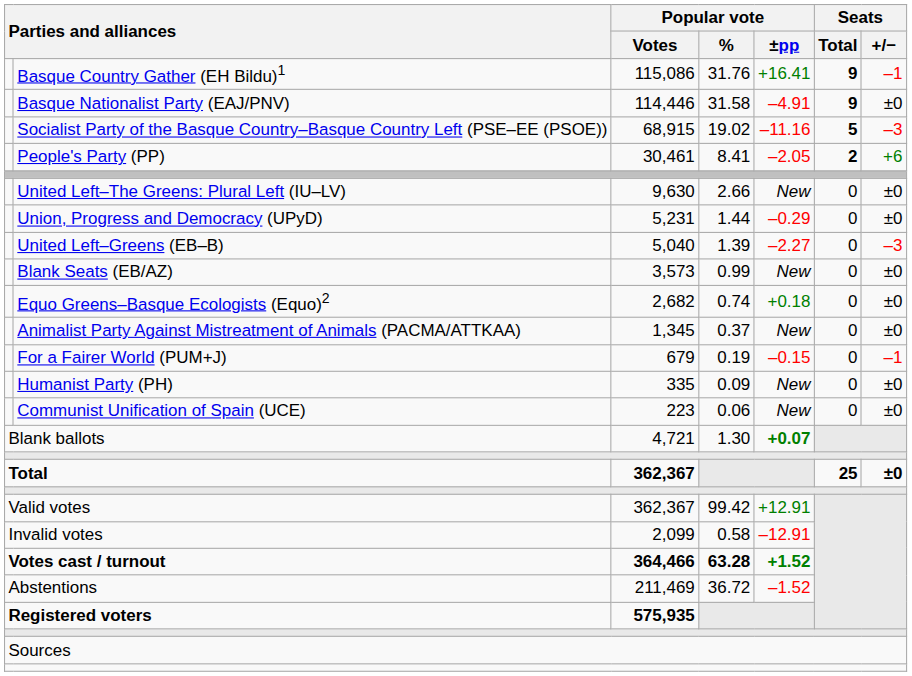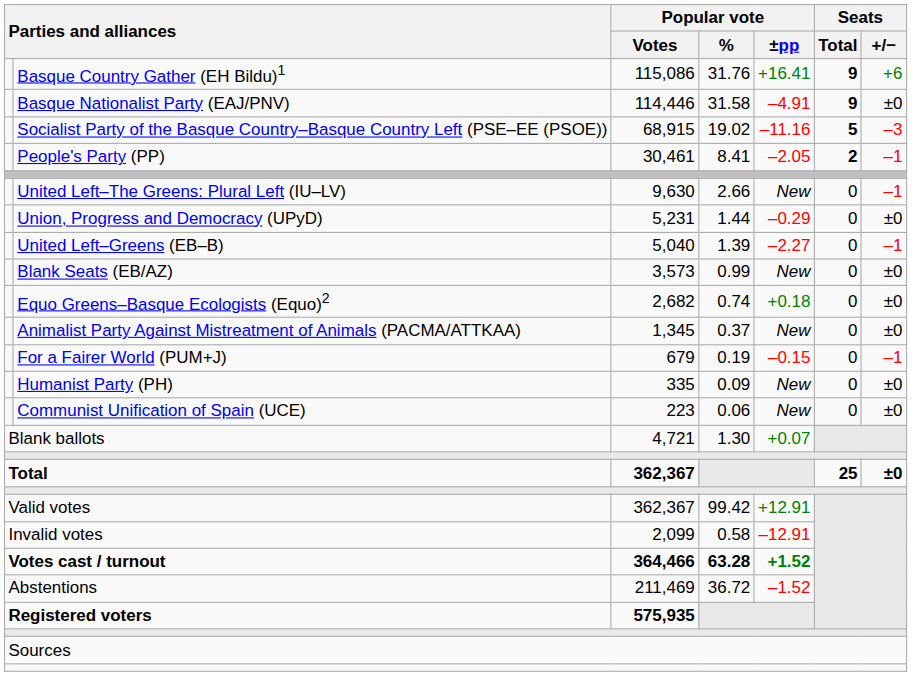(893, 74) –1 -> (893, 74) +6
(893, 157) +6 -> (893, 157) –1
(893, 191) ±0 -> (893, 191) –1
(893, 245) –3 -> (893, 245) –1
(789, 438) bold -> (789, 438) normal
